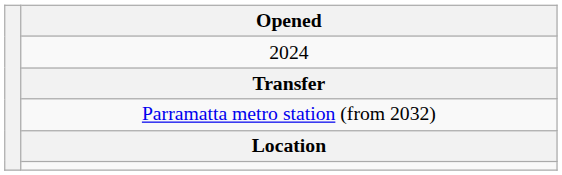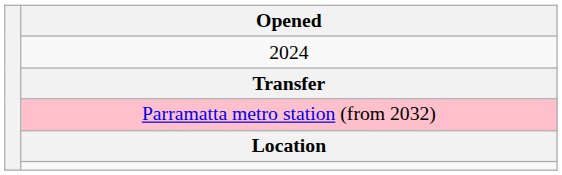(289, 114) no background -> (289, 114) pink background
